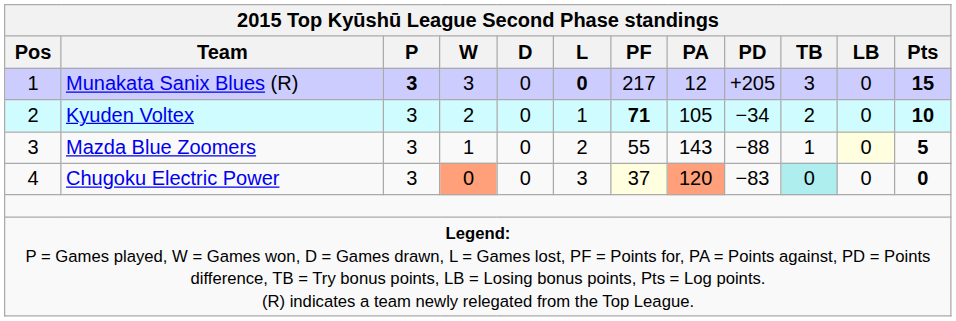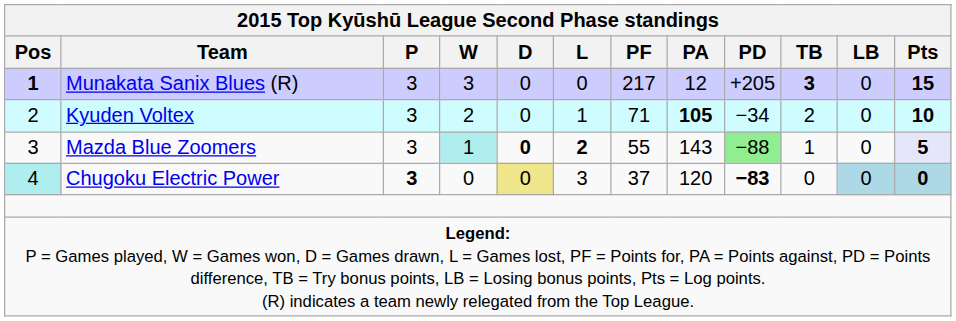(33, 83) normal -> (33, 83) bold
(412, 83) bold -> (412, 83) normal
(582, 83) bold -> (582, 83) normal
(809, 83) normal -> (809, 83) bold
(639, 115) bold -> (639, 115) normal
(696, 115) normal -> (696, 115) bold
(469, 147) no background -> (469, 147) paleturquoise background
(525, 147) normal -> (525, 147) bold
(582, 147) normal -> (582, 147) bold
(752, 147) no background -> (752, 147) lightgreen background
(866, 147) lightyellow background -> (866, 147) no background
(923, 147) no background -> (923, 147) lavender background
(33, 178) no background -> (33, 178) paleturquoise background
(412, 178) normal -> (412, 178) bold
(469, 178) lightsalmon background -> (469, 178) no background
(525, 178) no background -> (525, 178) khaki background
(639, 178) lightyellow background -> (639, 178) no background
(696, 178) lightsalmon background -> (696, 178) no background
(752, 178) normal -> (752, 178) bold
(809, 178) paleturquoise background -> (809, 178) no background
(866, 178) no background -> (866, 178) lightblue background
(923, 178) no background -> (923, 178) lightblue background
